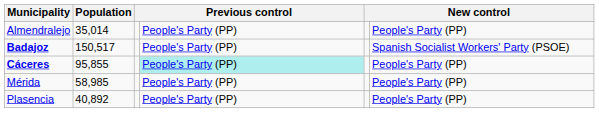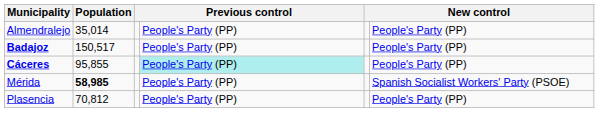(471, 47) Spanish Socialist Workers' Party (PSOE) -> (419, 47) People's Party (PP)
(92, 82) normal -> (92, 82) bold
(419, 82) People's Party (PP) -> (471, 82) Spanish Socialist Workers' Party (PSOE)
(92, 99) 40,892 -> (92, 99) 70,812
